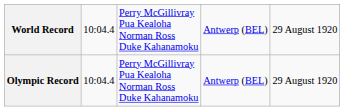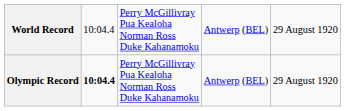(99, 80) normal -> (99, 80) bold
